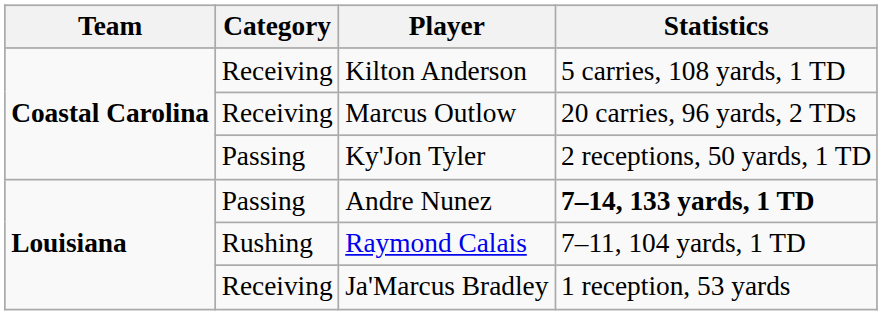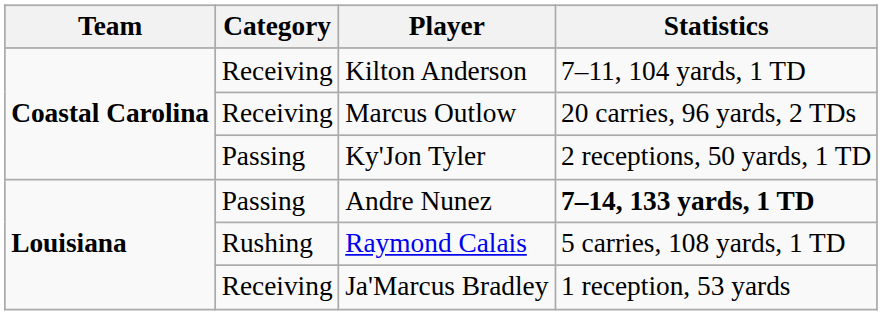(703, 69) 5 carries, 108 yards, 1 TD -> (683, 69) 7–11, 104 yards, 1 TD
(683, 243) 7–11, 104 yards, 1 TD -> (703, 243) 5 carries, 108 yards, 1 TD
